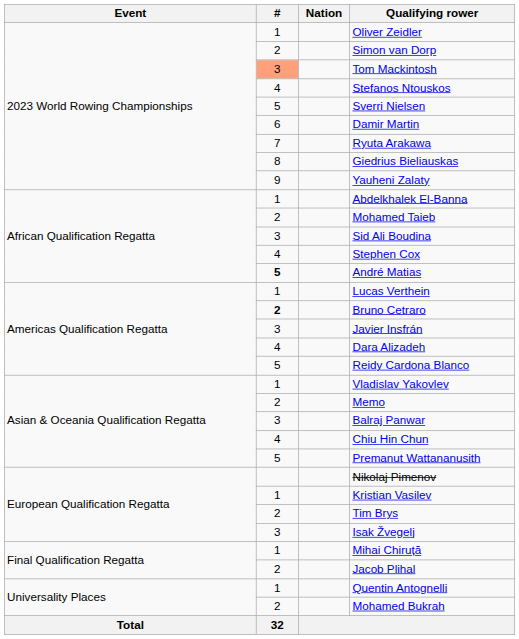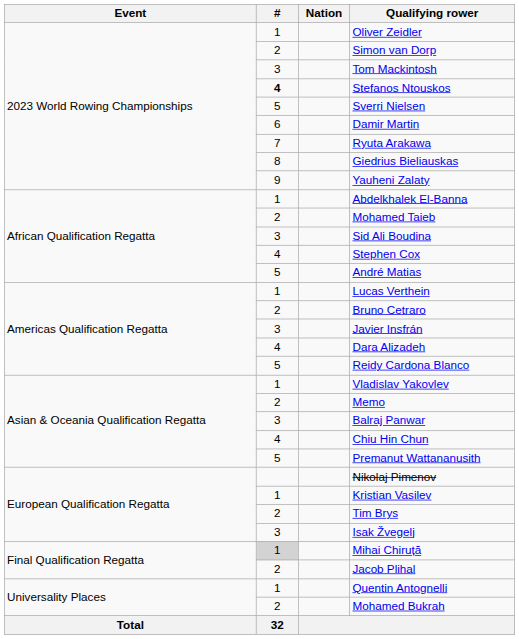(277, 69) lightsalmon background -> (277, 69) no background
(277, 87) normal -> (277, 87) bold
(277, 273) bold -> (277, 273) normal
(277, 310) bold -> (277, 310) normal
(277, 550) no background -> (277, 550) lightgrey background
